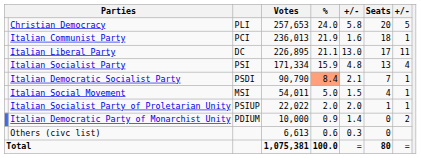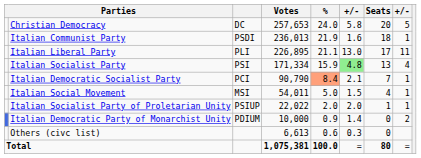(242, 25) PLI -> (240, 25) DC
(242, 38) PCI -> (245, 38) PSDI
(240, 52) DC -> (242, 52) PLI
(354, 65) no background -> (354, 65) lightgreen background
(245, 79) PSDI -> (242, 79) PCI
